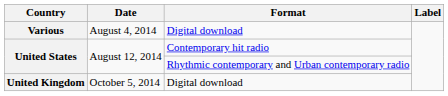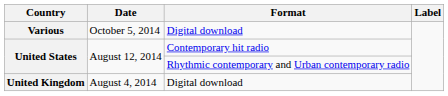(123, 30) August 4, 2014 -> (125, 30) October 5, 2014
(125, 82) October 5, 2014 -> (123, 82) August 4, 2014
